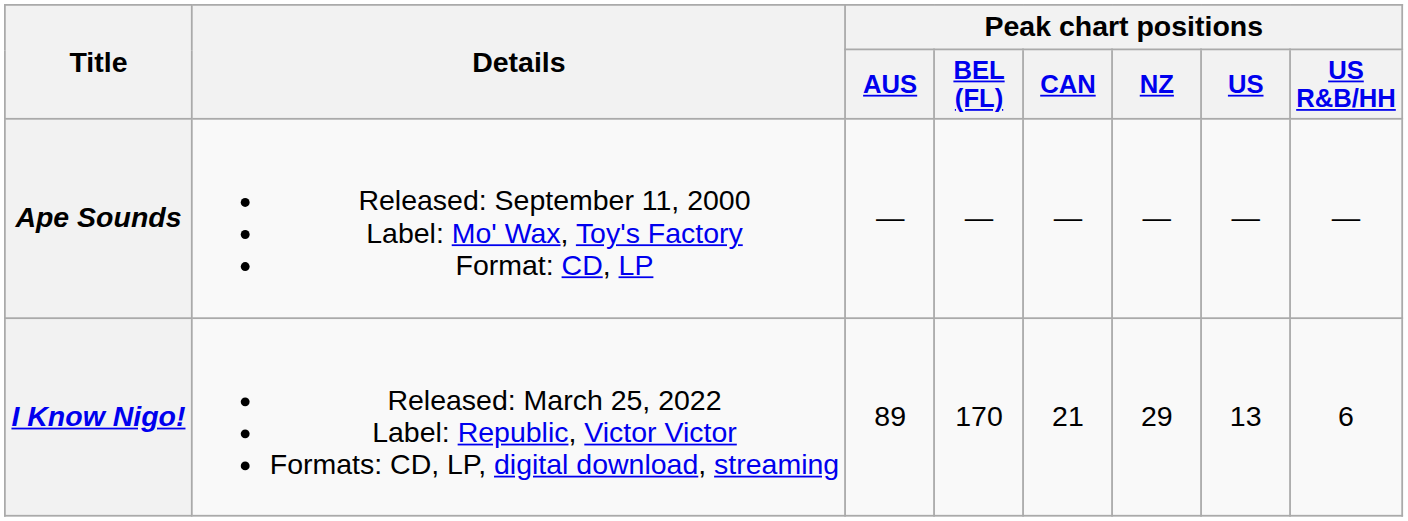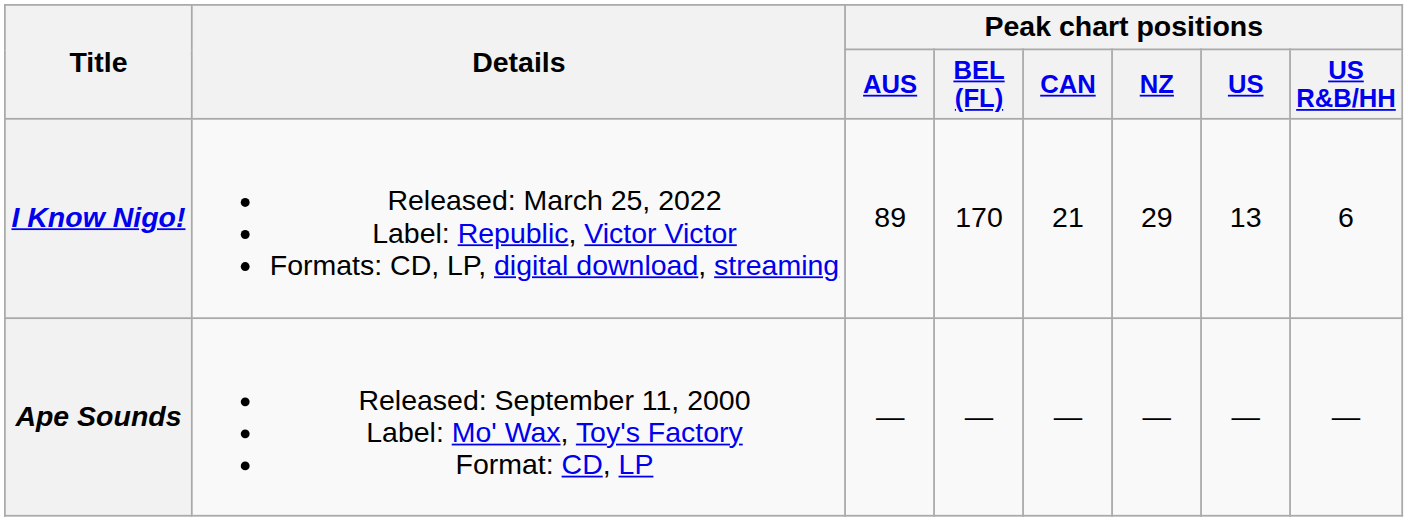rows swapped: (98, 217) <-> (98, 416)
